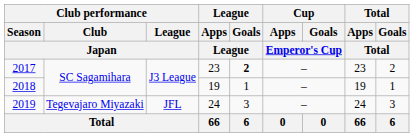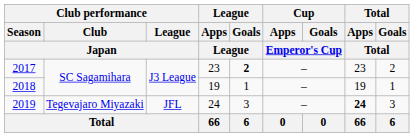(360, 104) normal -> (360, 104) bold
